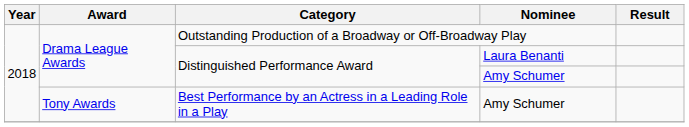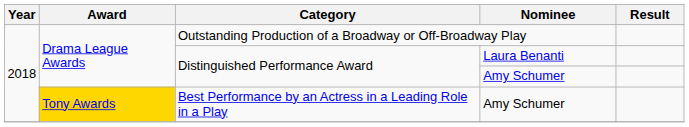(79, 104) no background -> (79, 104) gold background
